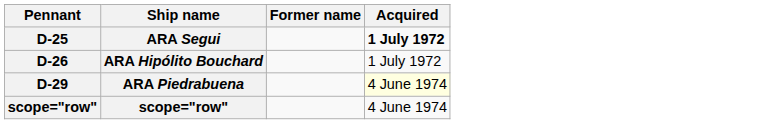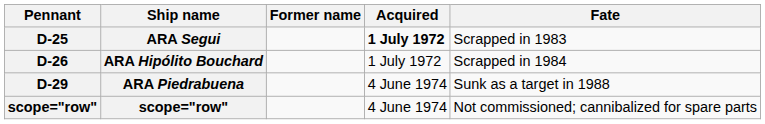+ column: (605, 15)
(407, 84) lightyellow background -> (407, 84) no background
